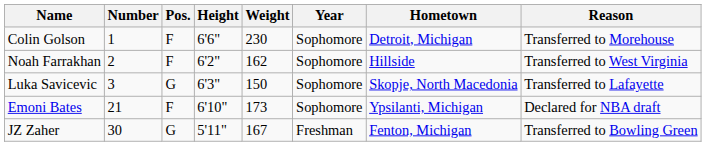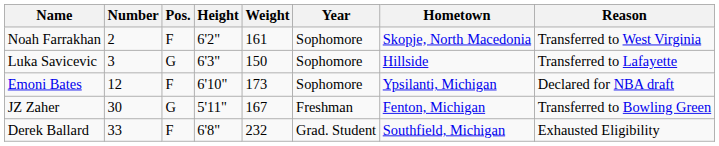- row: (46, 38)
(256, 61) 162 -> (256, 38) 161
(392, 61) Hillside -> (457, 38) Skopje, North Macedonia
(443, 84) Skopje, North Macedonia -> (406, 61) Hillside
(115, 107) 21 -> (115, 84) 12
+ row: (48, 130)
